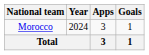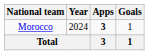(103, 27) normal -> (103, 27) bold
